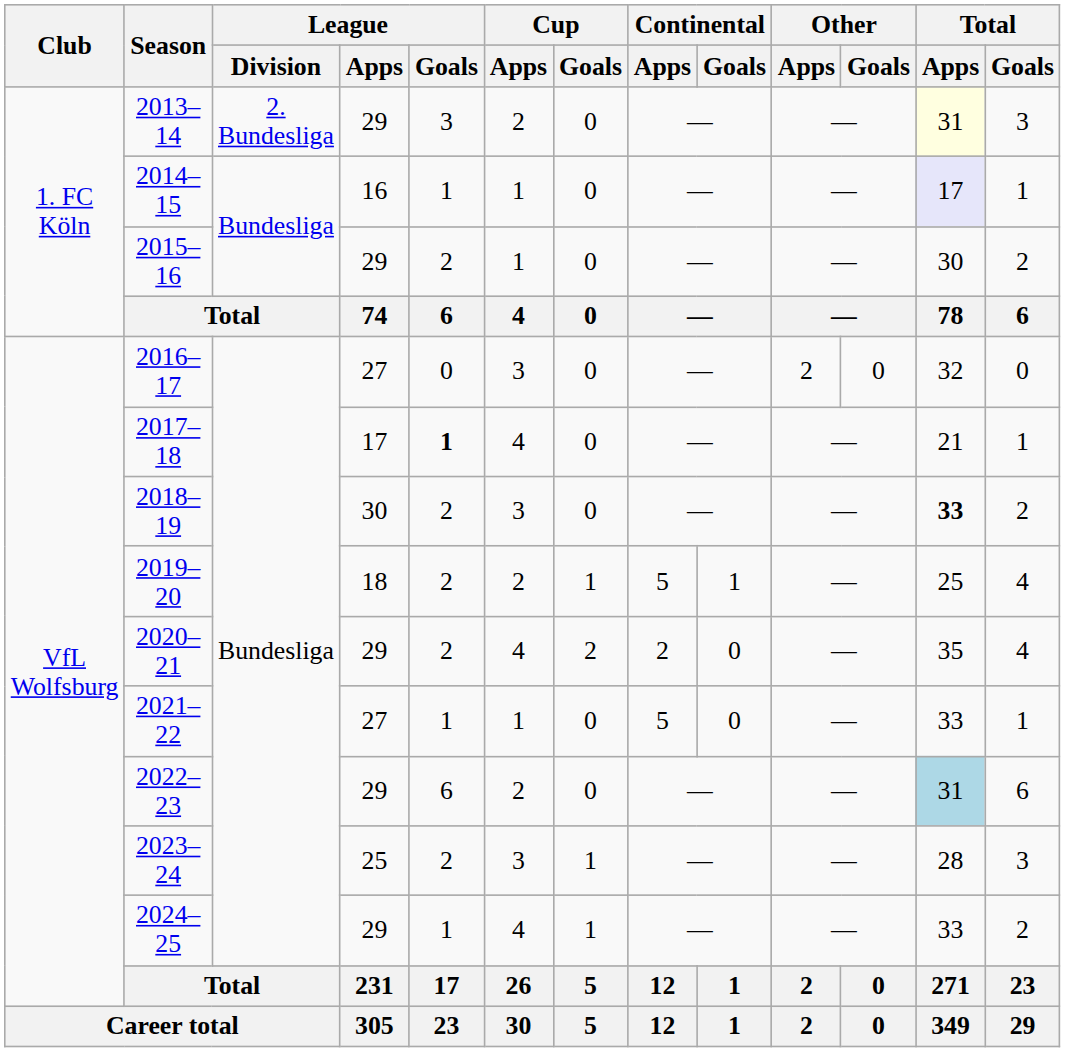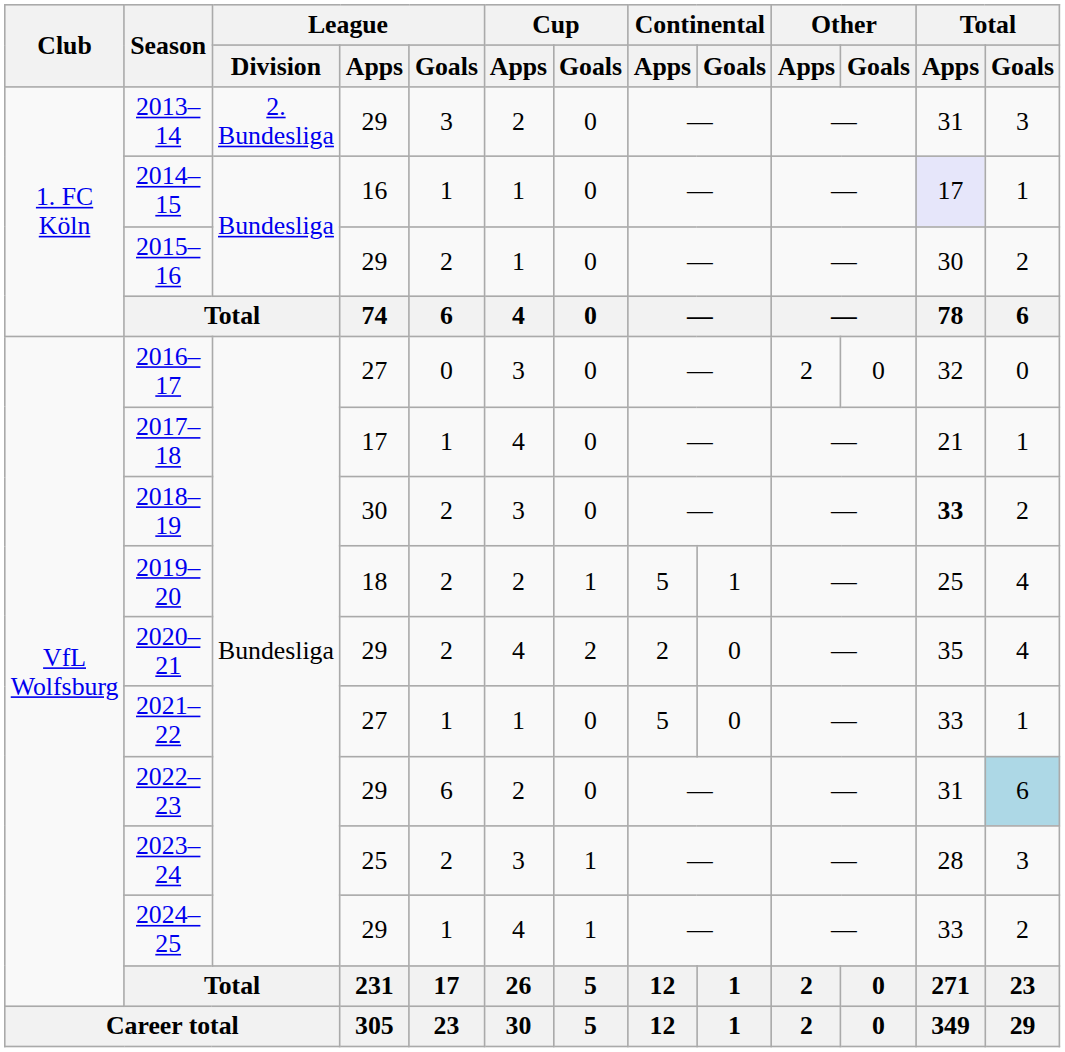(951, 121) lightyellow background -> (951, 121) no background
(446, 441) bold -> (446, 441) normal
(951, 790) lightblue background -> (951, 790) no background
(1023, 790) no background -> (1023, 790) lightblue background
